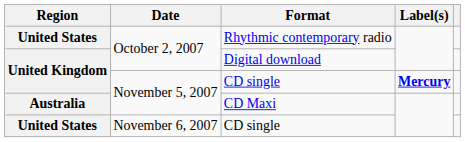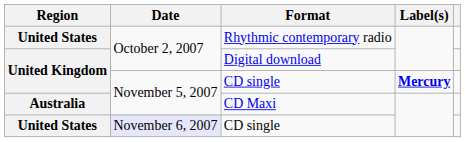(165, 125) no background -> (165, 125) lavender background
